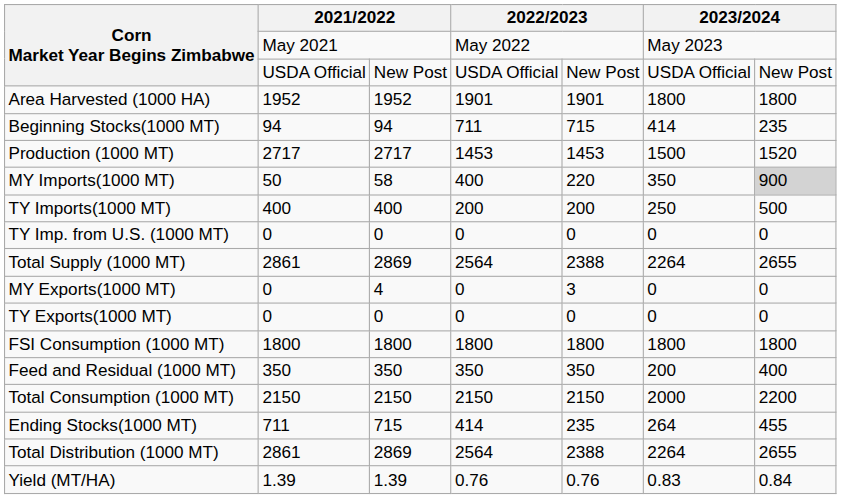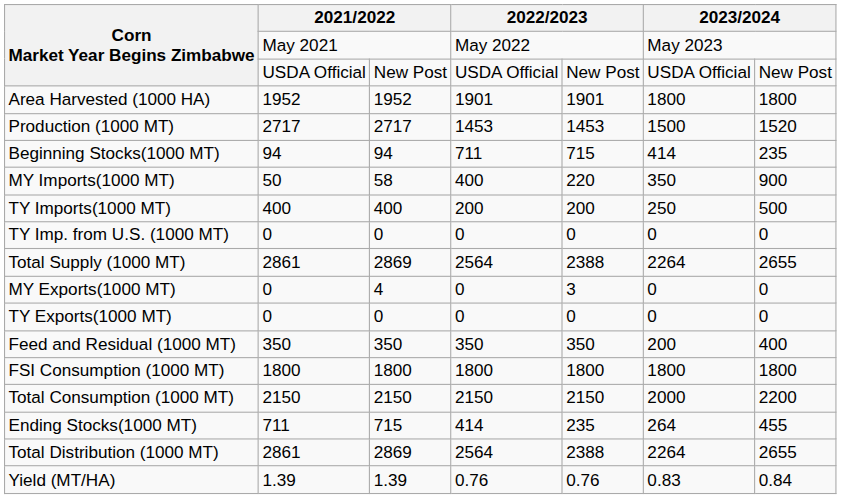rows swapped: (114, 126) <-> (91, 153)
(773, 180) lightgrey background -> (773, 180) no background
rows swapped: (122, 371) <-> (116, 343)
